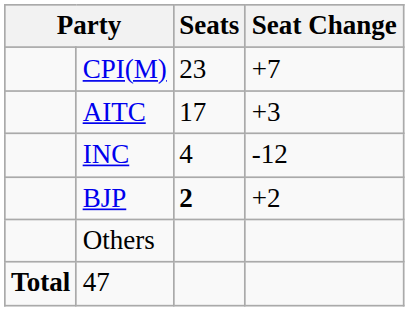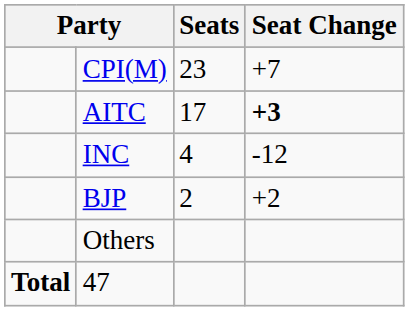(266, 111) normal -> (266, 111) bold
(186, 197) bold -> (186, 197) normal
